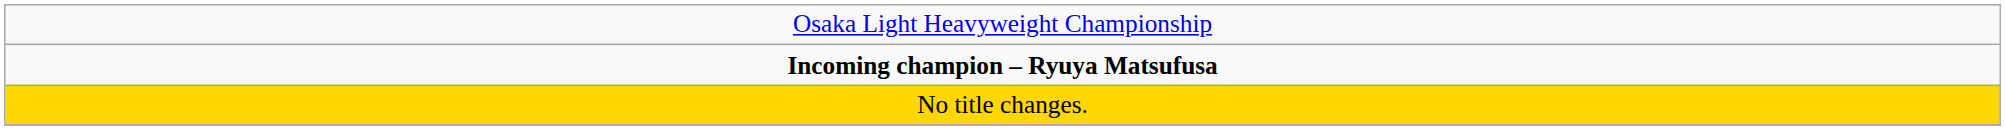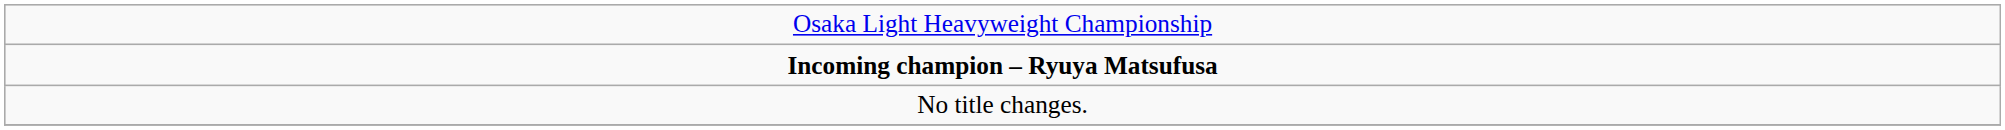(1003, 104) gold background -> (1003, 104) no background
